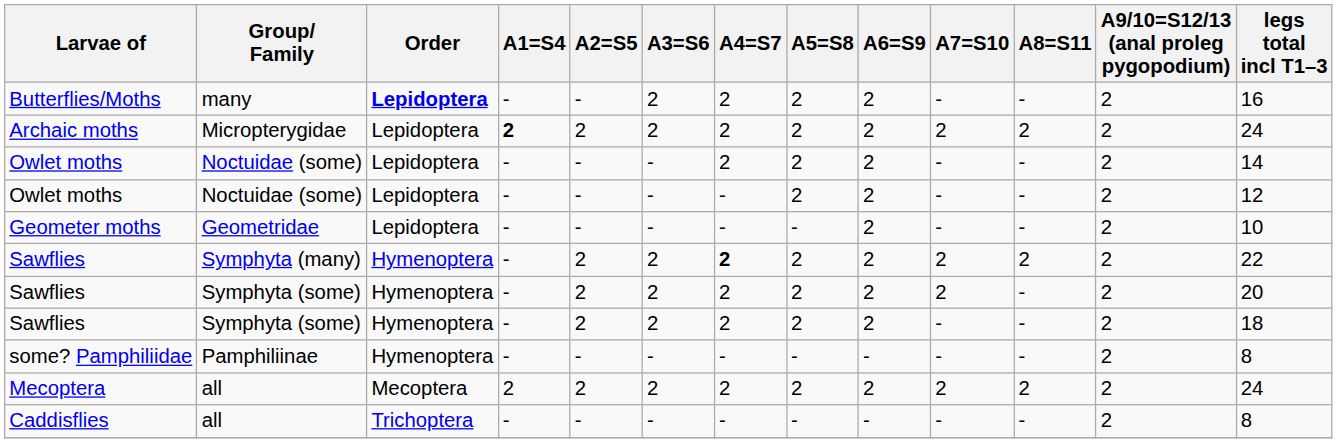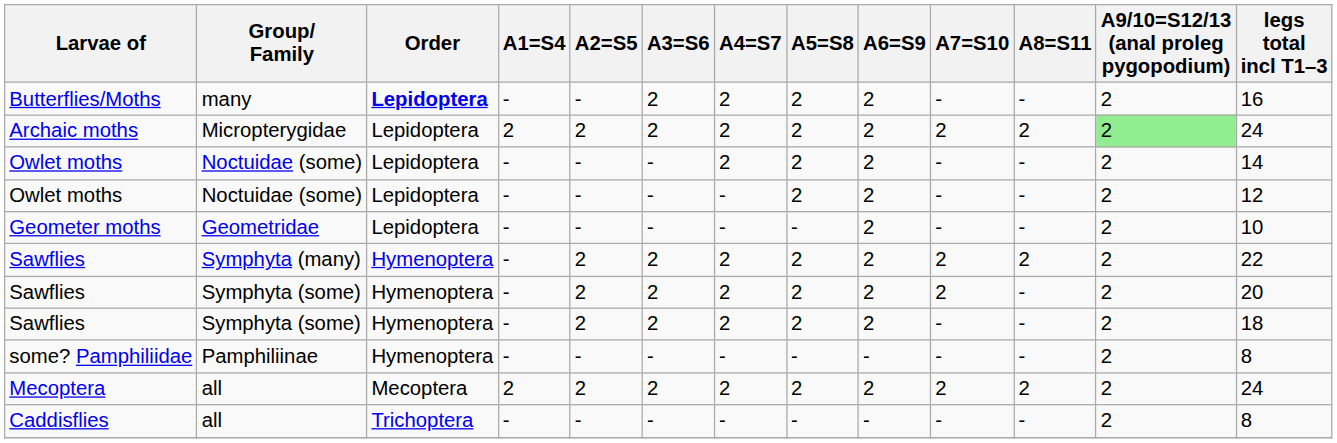(508, 130) bold -> (508, 130) normal
(1106, 130) no background -> (1106, 130) lightgreen background
(725, 259) bold -> (725, 259) normal
